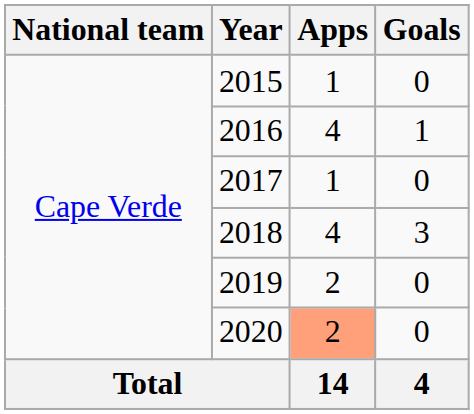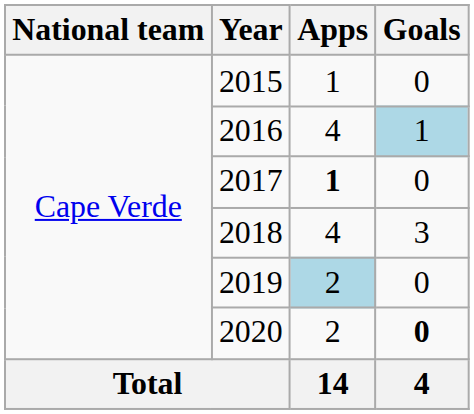(422, 130) no background -> (422, 130) lightblue background
(333, 181) normal -> (333, 181) bold
(333, 282) no background -> (333, 282) lightblue background
(333, 332) lightsalmon background -> (333, 332) no background
(422, 332) normal -> (422, 332) bold
